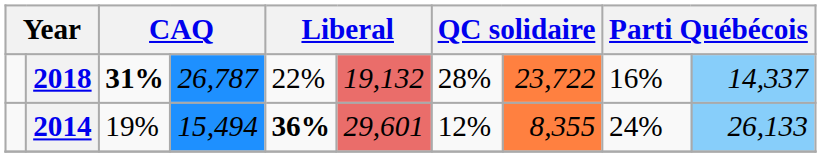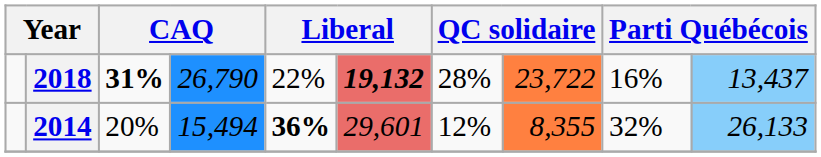(218, 78) 26,787 -> (218, 78) 26,790
(384, 78) normal -> (384, 78) bold
(768, 78) 14,337 -> (768, 78) 13,437
(132, 126) 19% -> (132, 126) 20%
(636, 126) 24% -> (636, 126) 32%
